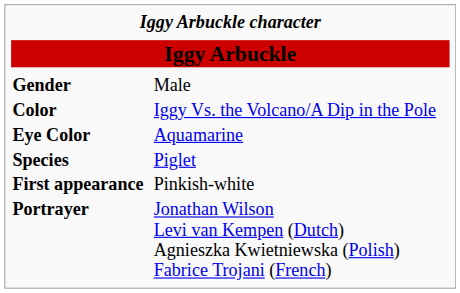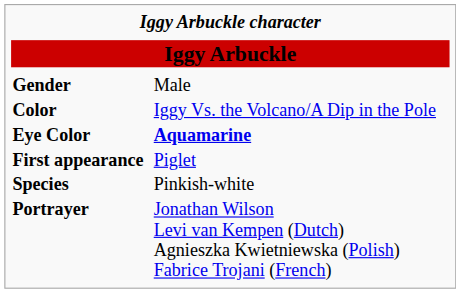(198, 135) normal -> (202, 135) bold
(41, 160) Species -> (78, 160) First appearance
(78, 184) First appearance -> (41, 184) Species
